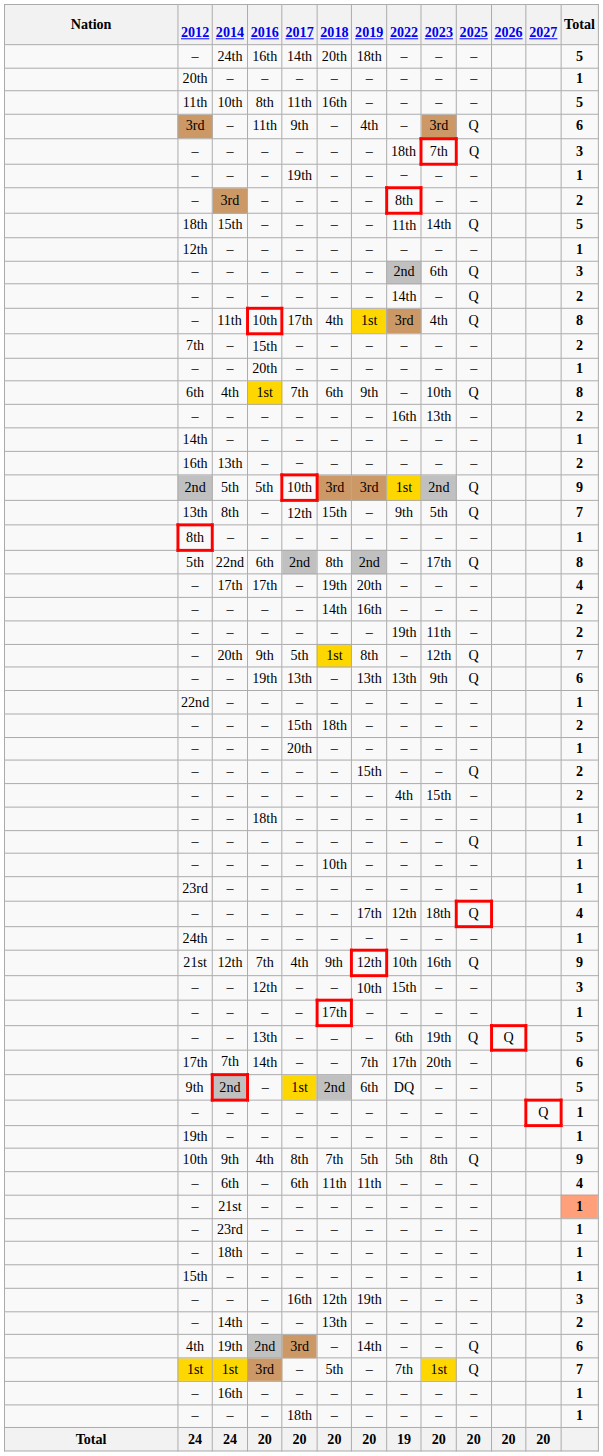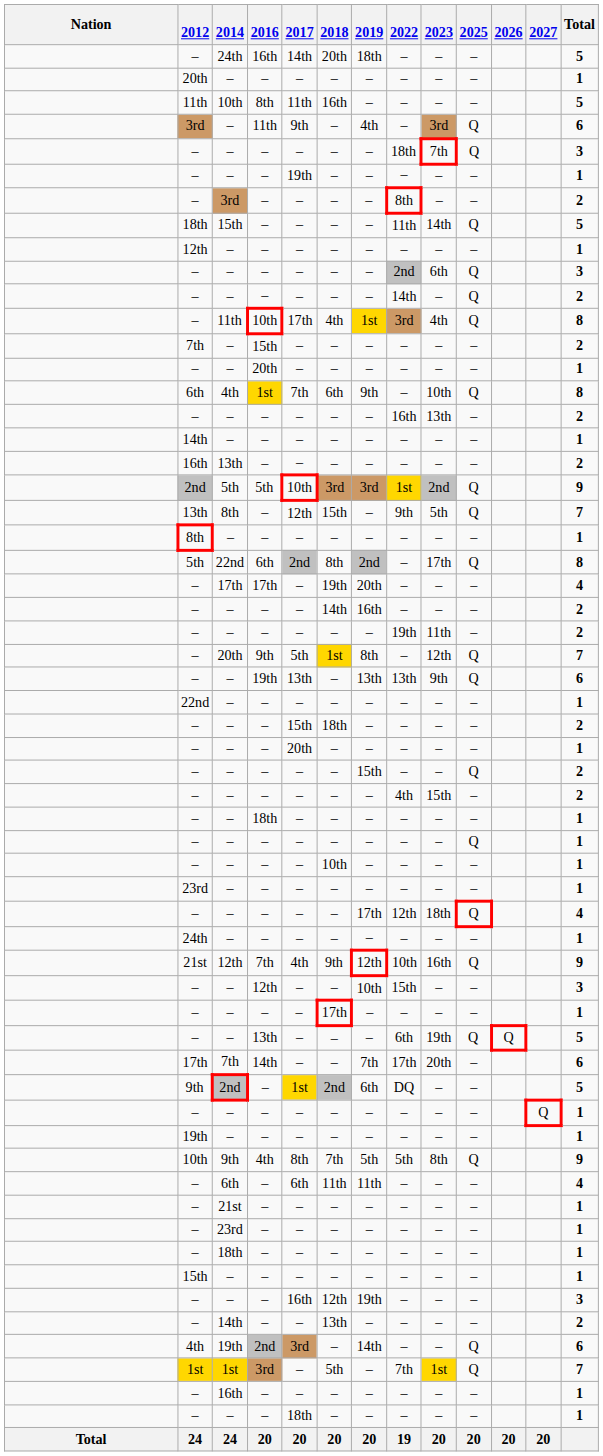(579, 1206) lightsalmon background -> (579, 1206) no background
